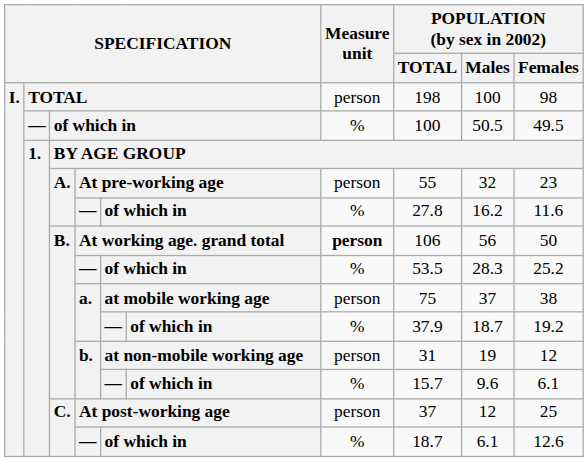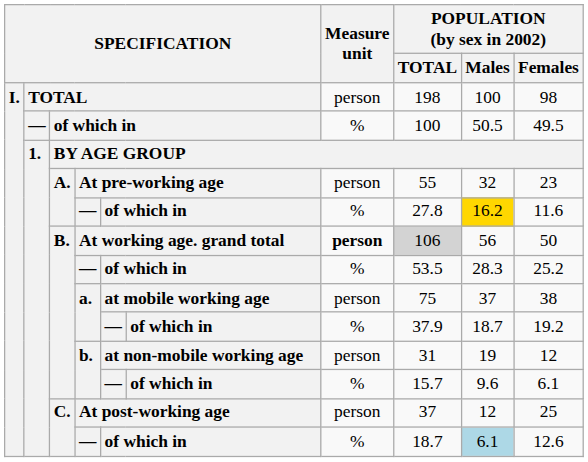(488, 211) no background -> (488, 211) gold background
(427, 239) no background -> (427, 239) lightgrey background
(488, 441) no background -> (488, 441) lightblue background
